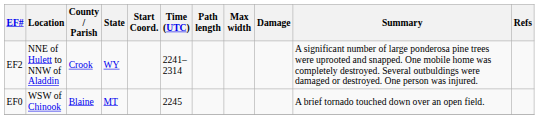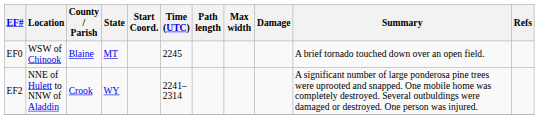rows swapped: (15, 65) <-> (15, 101)
